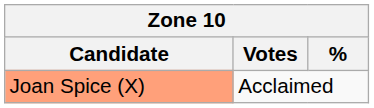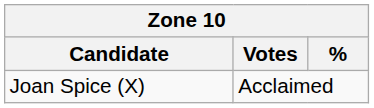(77, 86) lightsalmon background -> (77, 86) no background
